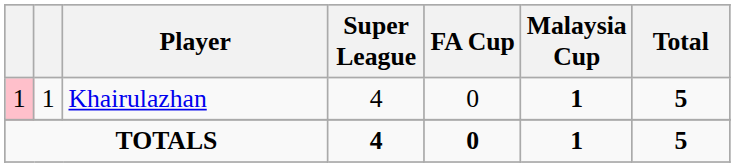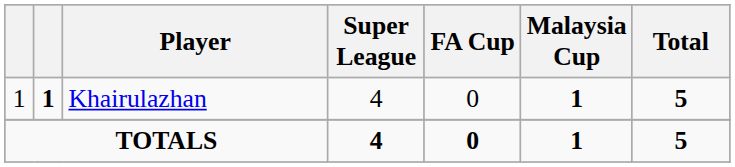(19, 98) pink background -> (19, 98) no background
(48, 98) normal -> (48, 98) bold
